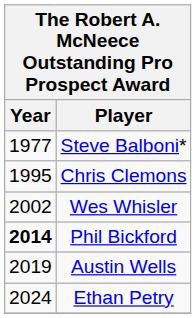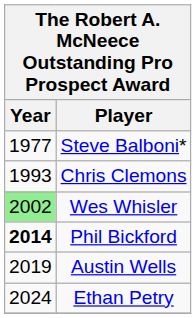(30, 176) 1995 -> (30, 176) 1993
(30, 206) no background -> (30, 206) lightgreen background
